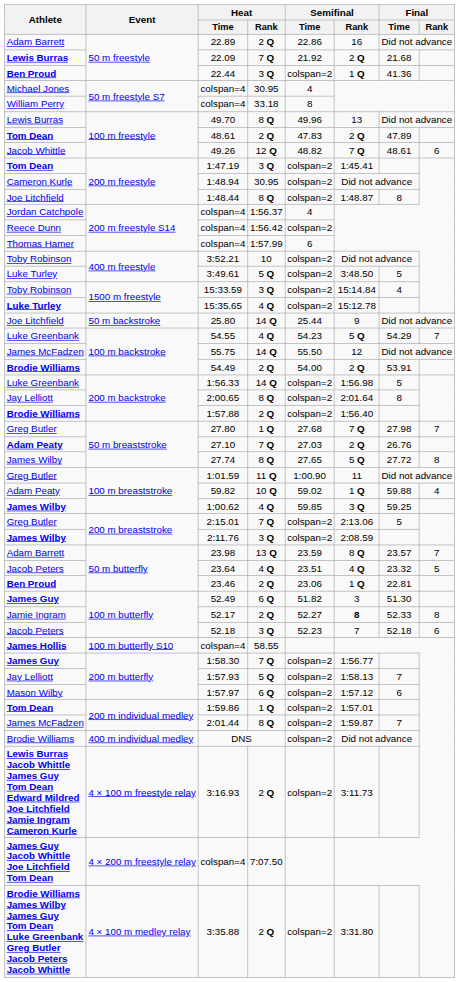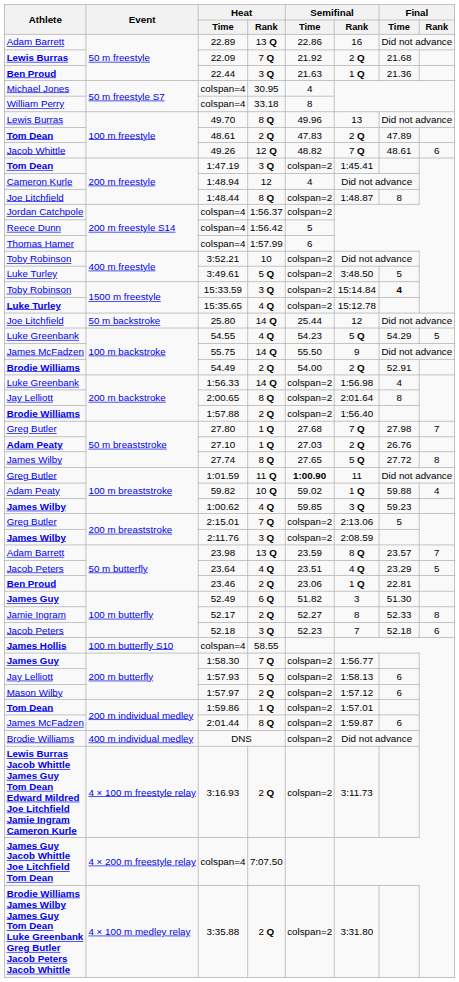(266, 43) 2 Q -> (266, 43) 13 Q
(310, 73) colspan=2 -> (310, 73) 21.63
(399, 73) 41.36 -> (399, 73) 21.36
(266, 182) 30.95 -> (266, 182) 12
(310, 182) colspan=2 -> (310, 182) 4
(310, 213) 4 -> (310, 213) colspan=2
(310, 228) colspan=2 -> (310, 228) 5
(399, 290) normal -> (399, 290) bold
(357, 321) 9 -> (357, 321) 12
(437, 336) 7 -> (437, 336) 5
(357, 352) 12 -> (357, 352) 9
(399, 367) 53.91 -> (399, 367) 52.91
(399, 383) 5 -> (399, 383) 4
(266, 445) 7 Q -> (266, 445) 1 Q
(310, 476) normal -> (310, 476) bold
(399, 507) 59.25 -> (399, 507) 59.23
(399, 569) 23.32 -> (399, 569) 23.29
(357, 615) bold -> (357, 615) normal
(399, 677) 7 -> (399, 677) 6
(266, 692) 6 Q -> (266, 692) 2 Q
(399, 723) 7 -> (399, 723) 6
